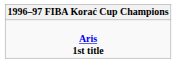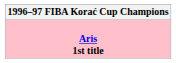(88, 44) no background -> (88, 44) pink background
